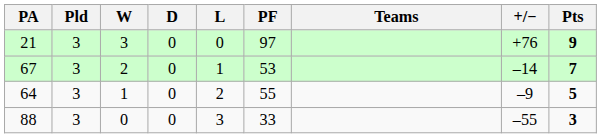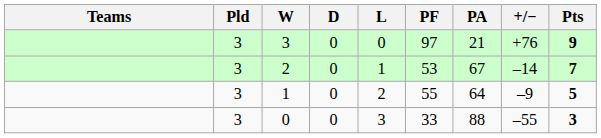columns swapped: (396, 17) <-> (28, 17)
